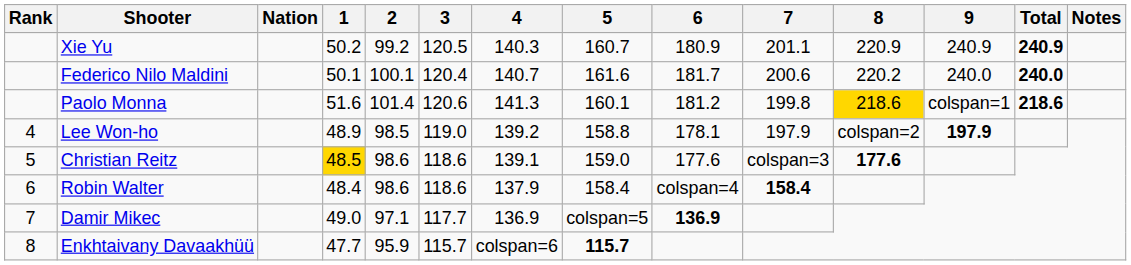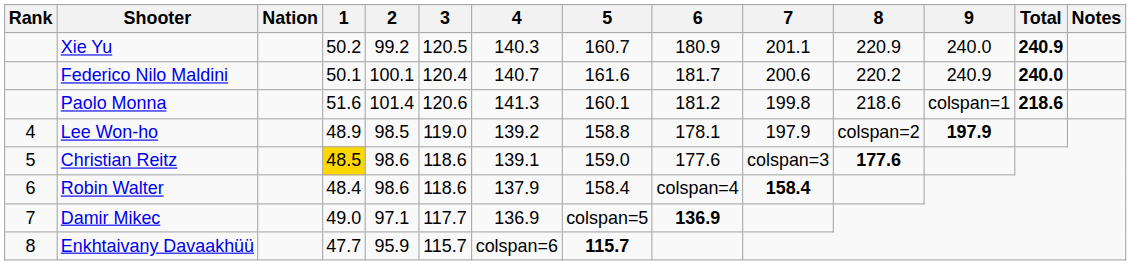(969, 47) 240.9 -> (969, 47) 240.0
(969, 75) 240.0 -> (969, 75) 240.9
(879, 103) gold background -> (879, 103) no background
